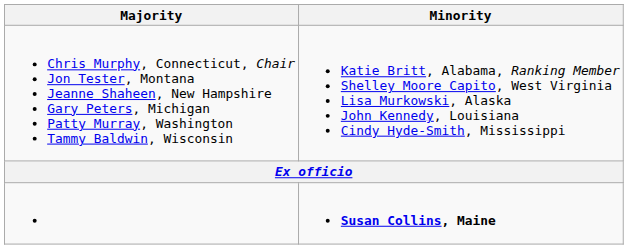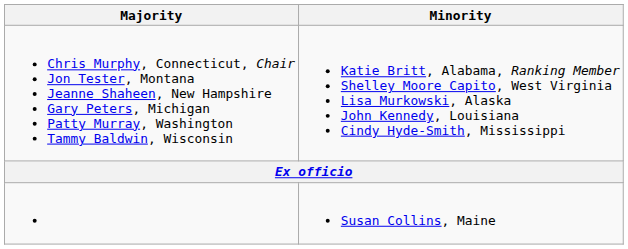(461, 220) bold -> (461, 220) normal
